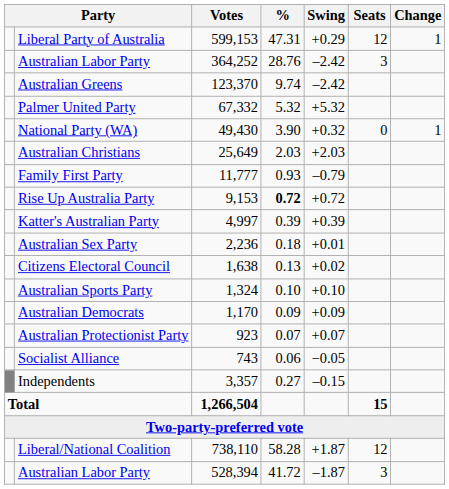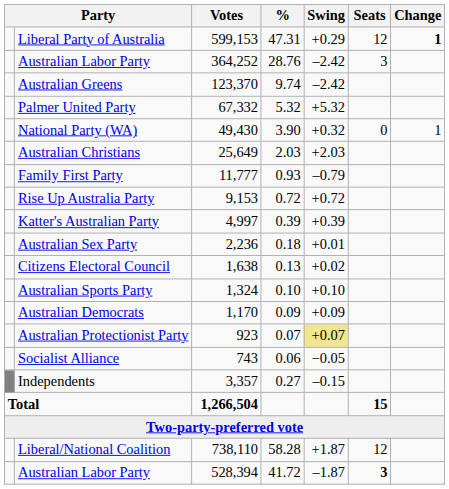(438, 38) normal -> (438, 38) bold
(288, 198) bold -> (288, 198) normal
(328, 335) no background -> (328, 335) khaki background
(384, 472) normal -> (384, 472) bold
